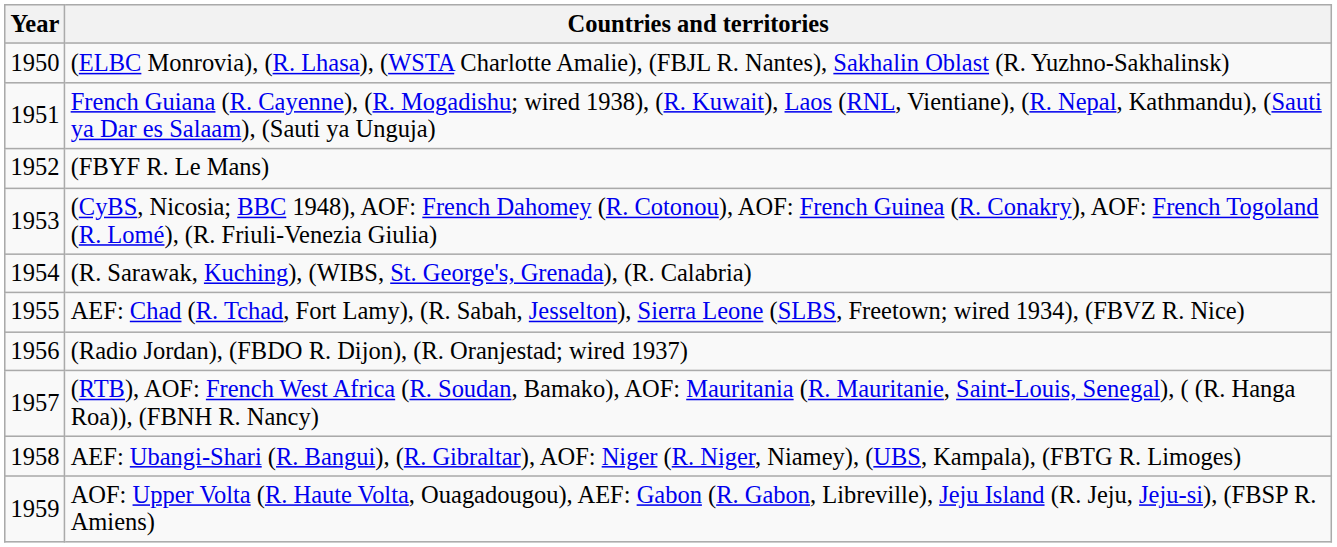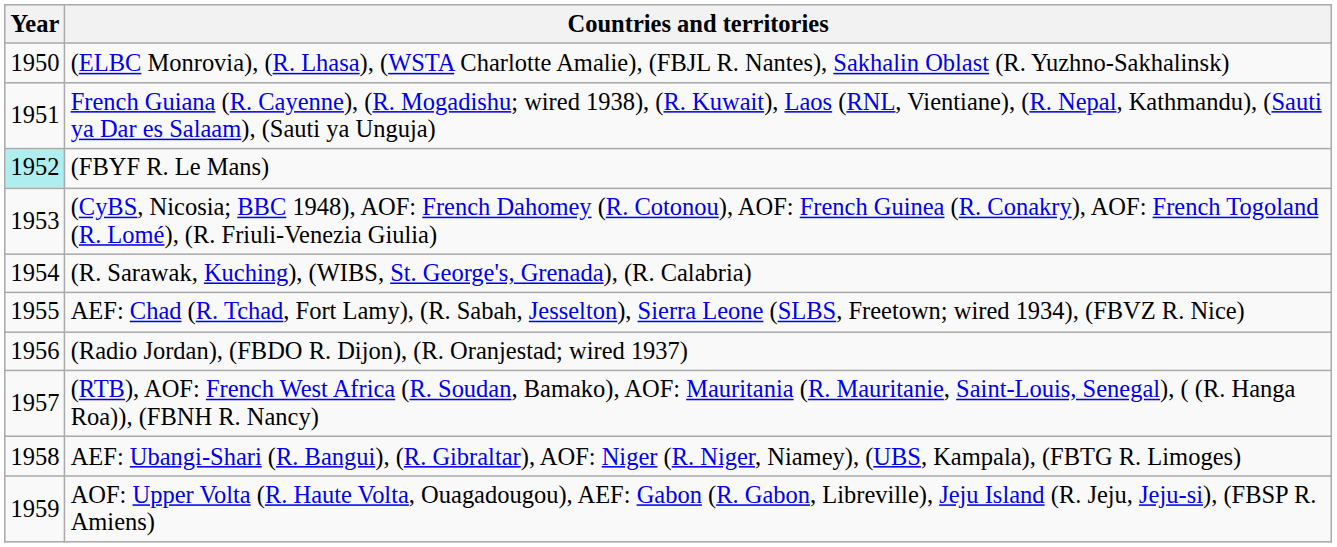(35, 167) no background -> (35, 167) paleturquoise background
